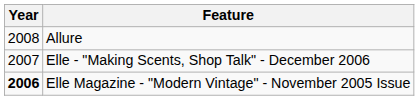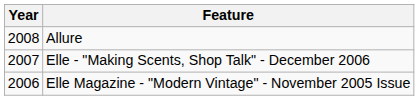(24, 83) bold -> (24, 83) normal
